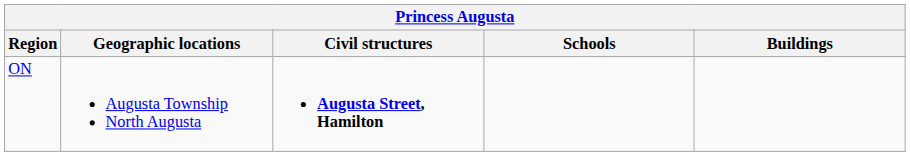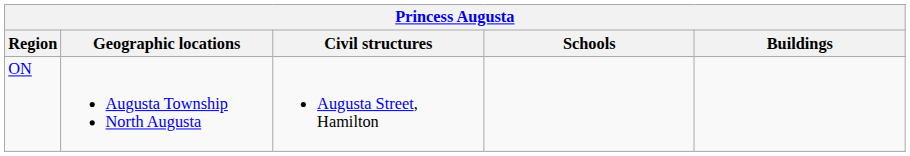(378, 113) bold -> (378, 113) normal
